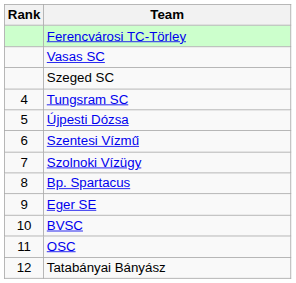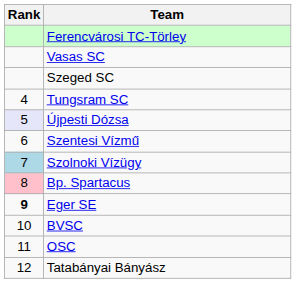(24, 120) no background -> (24, 120) lavender background
(24, 162) no background -> (24, 162) lightblue background
(24, 183) no background -> (24, 183) pink background
(24, 204) normal -> (24, 204) bold
